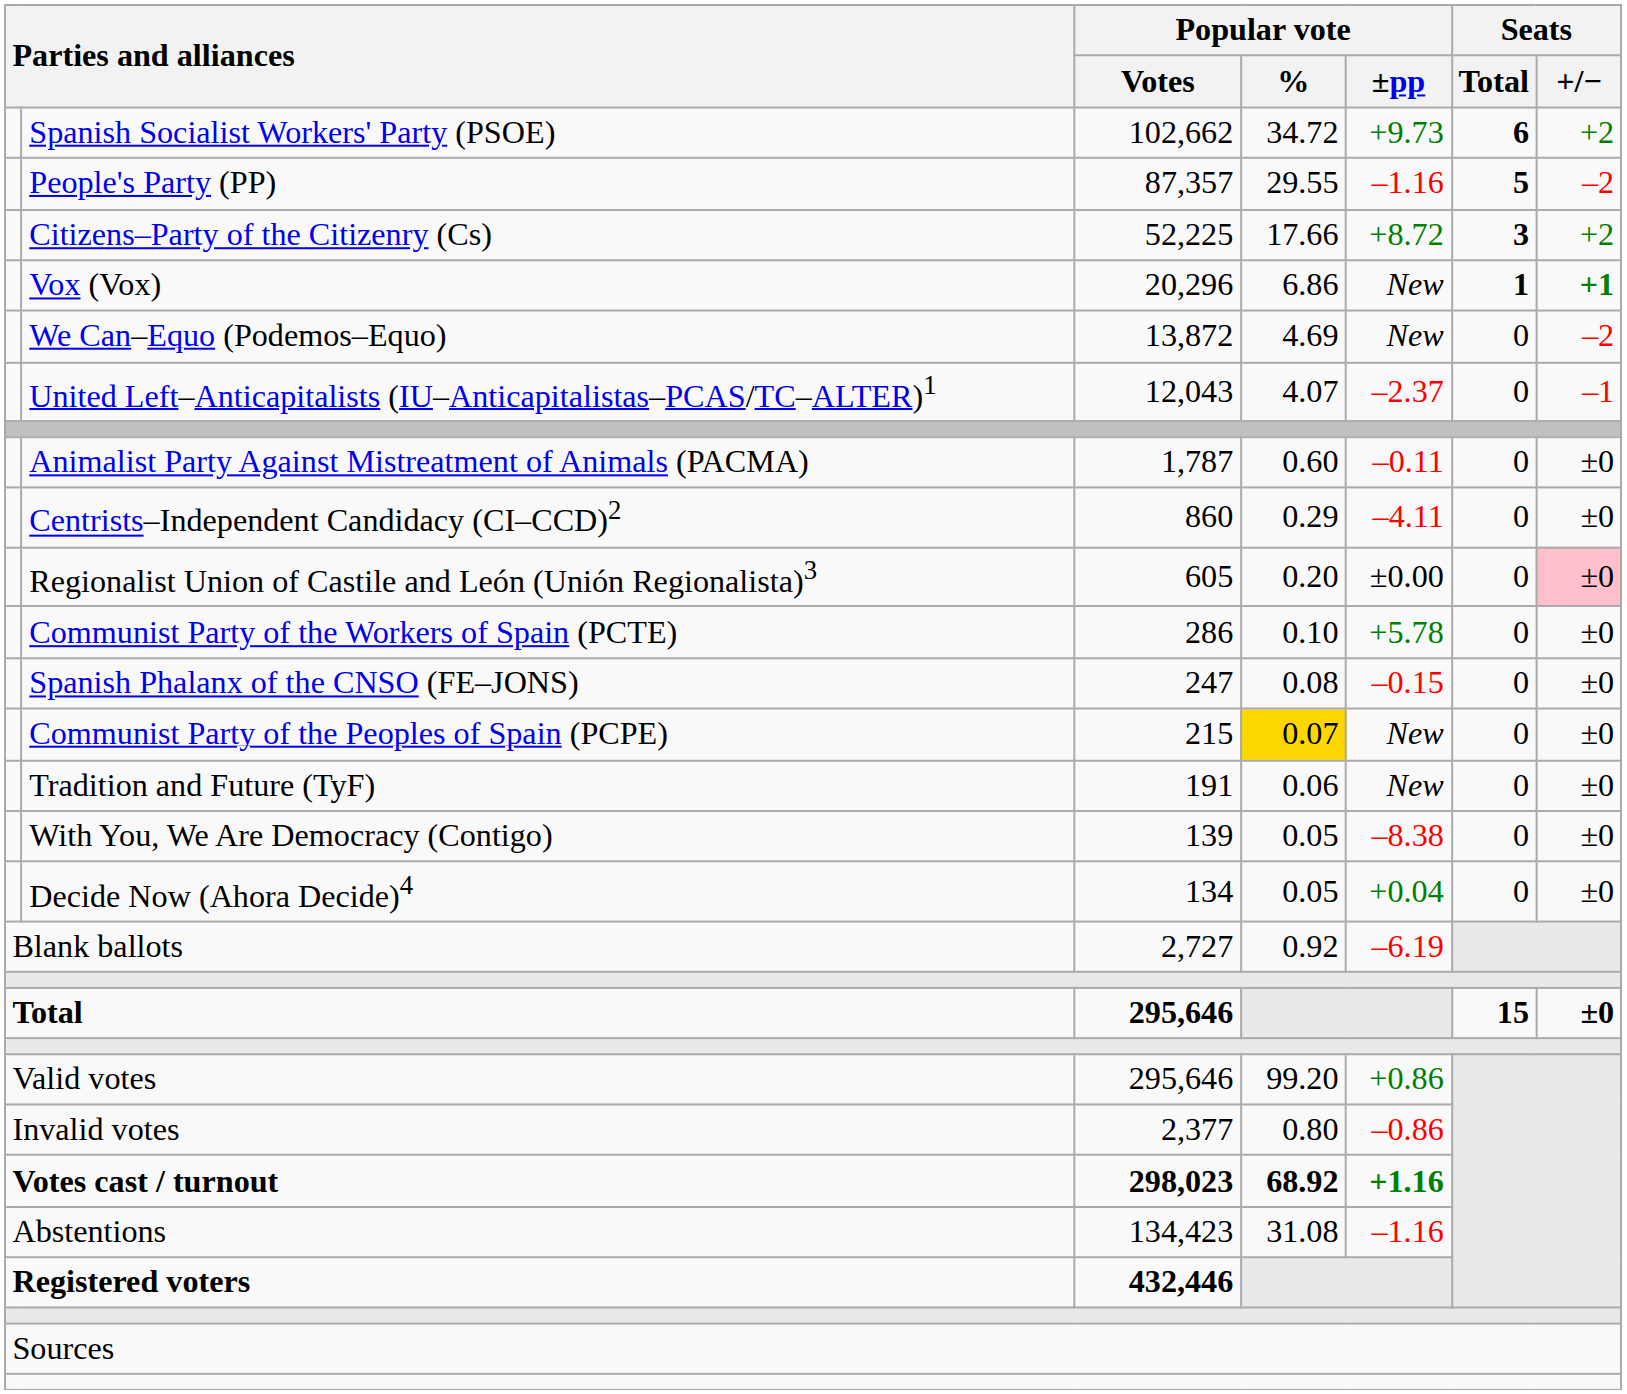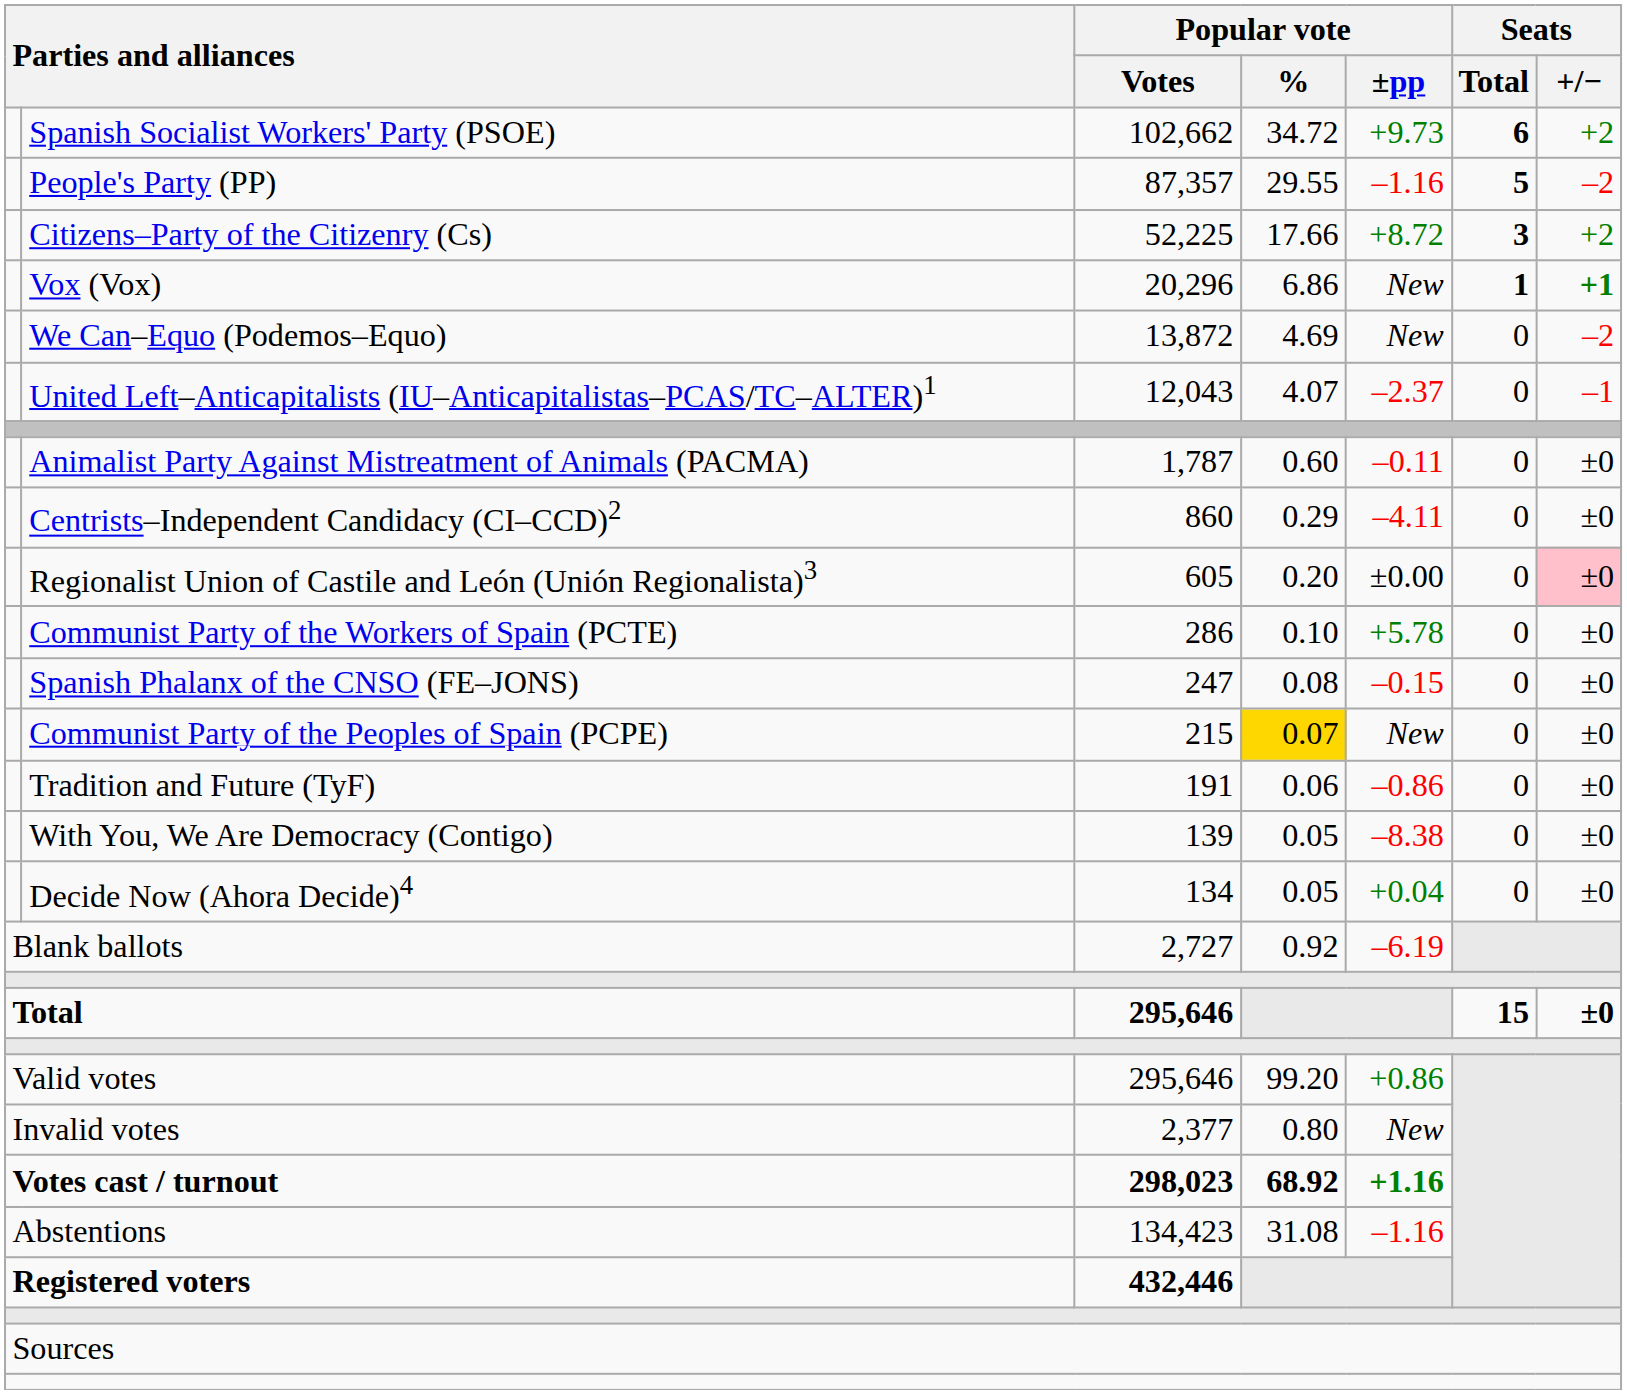(1415, 784) New -> (1408, 784) –0.86
(1408, 1129) –0.86 -> (1415, 1129) New
